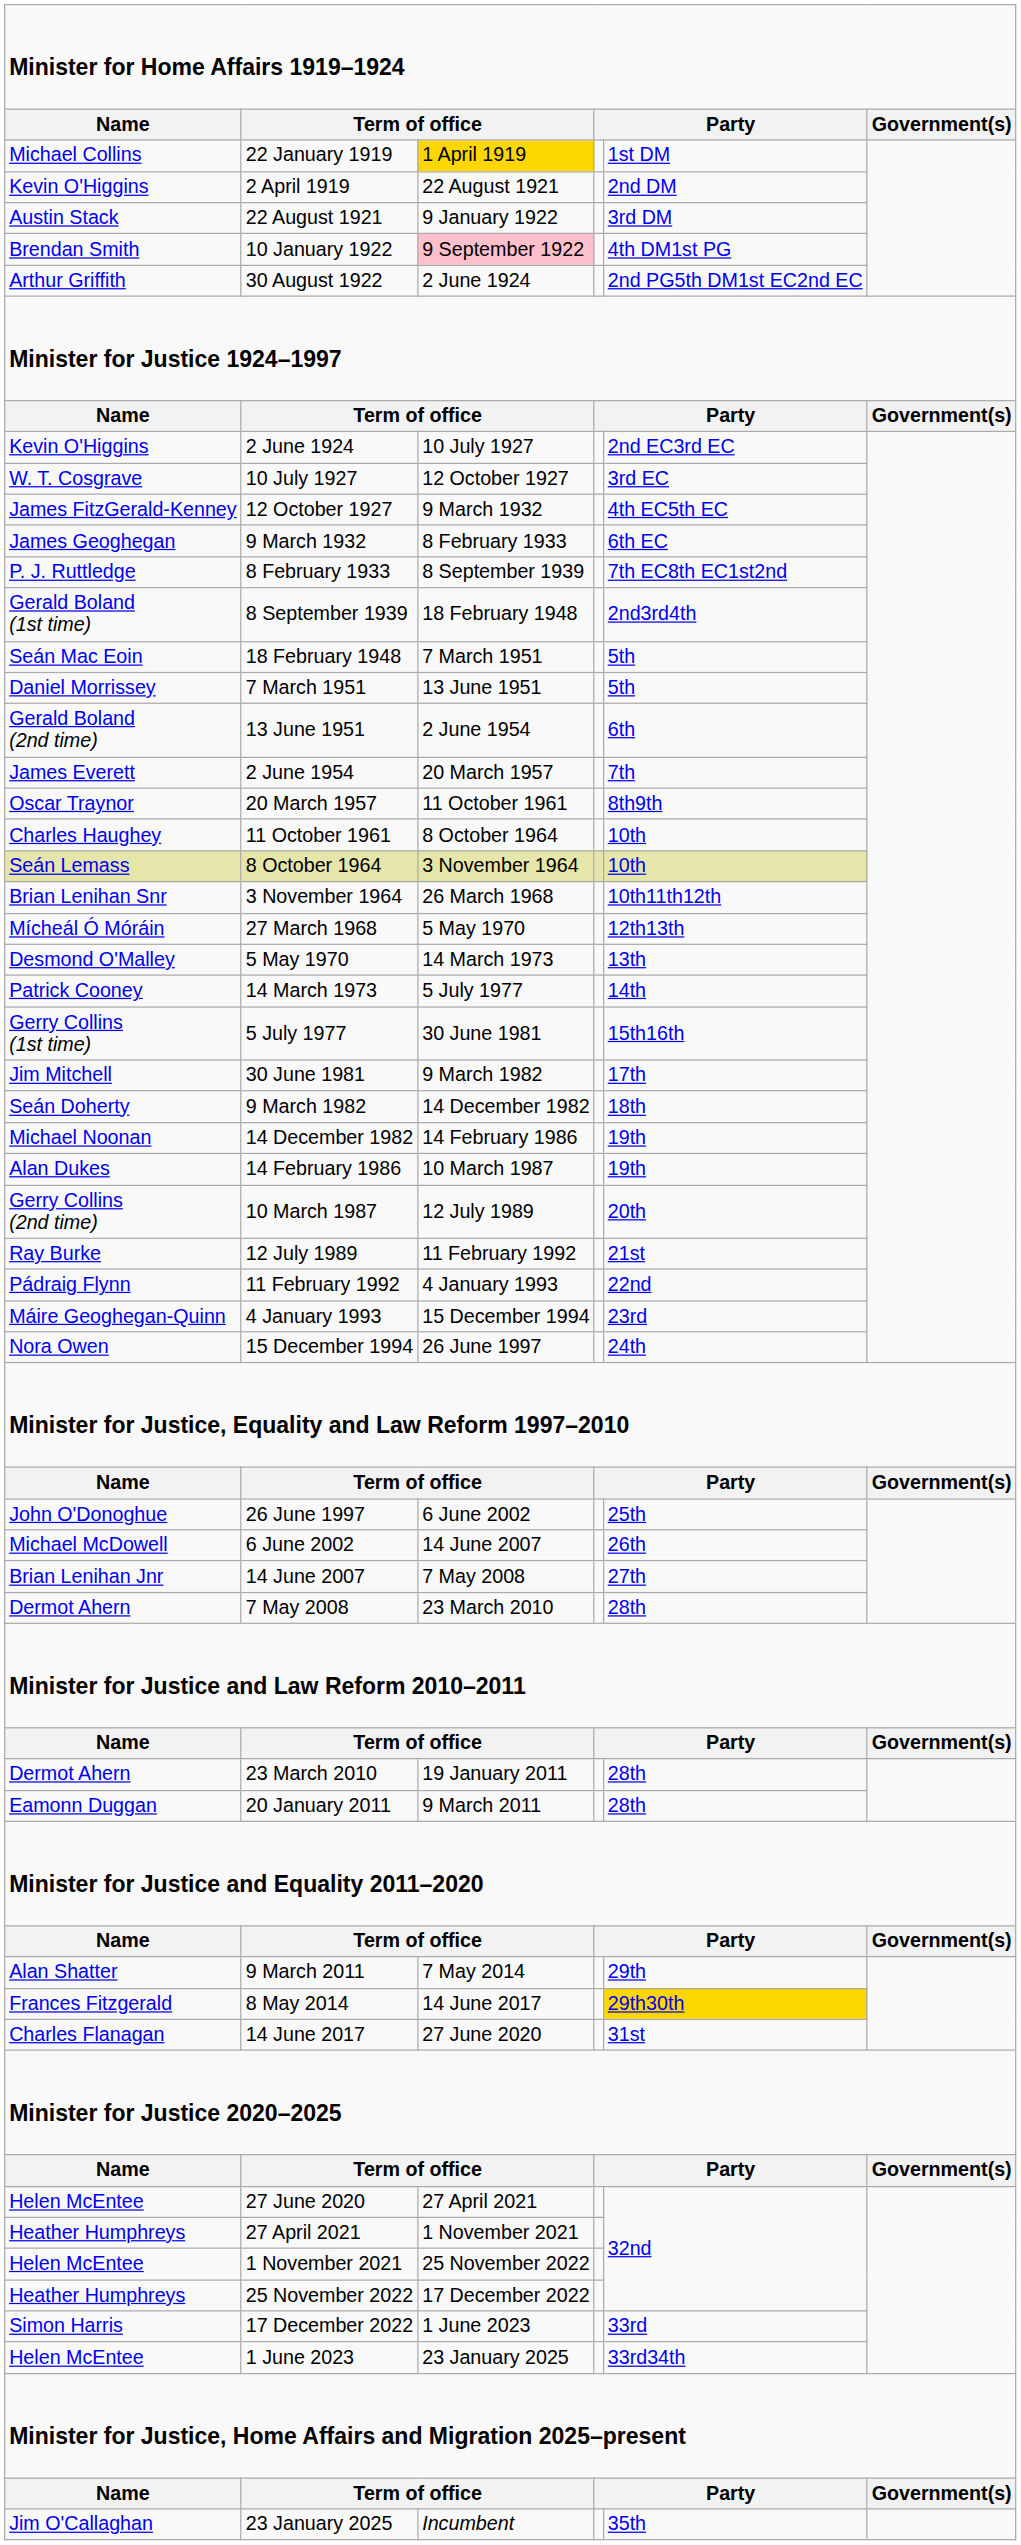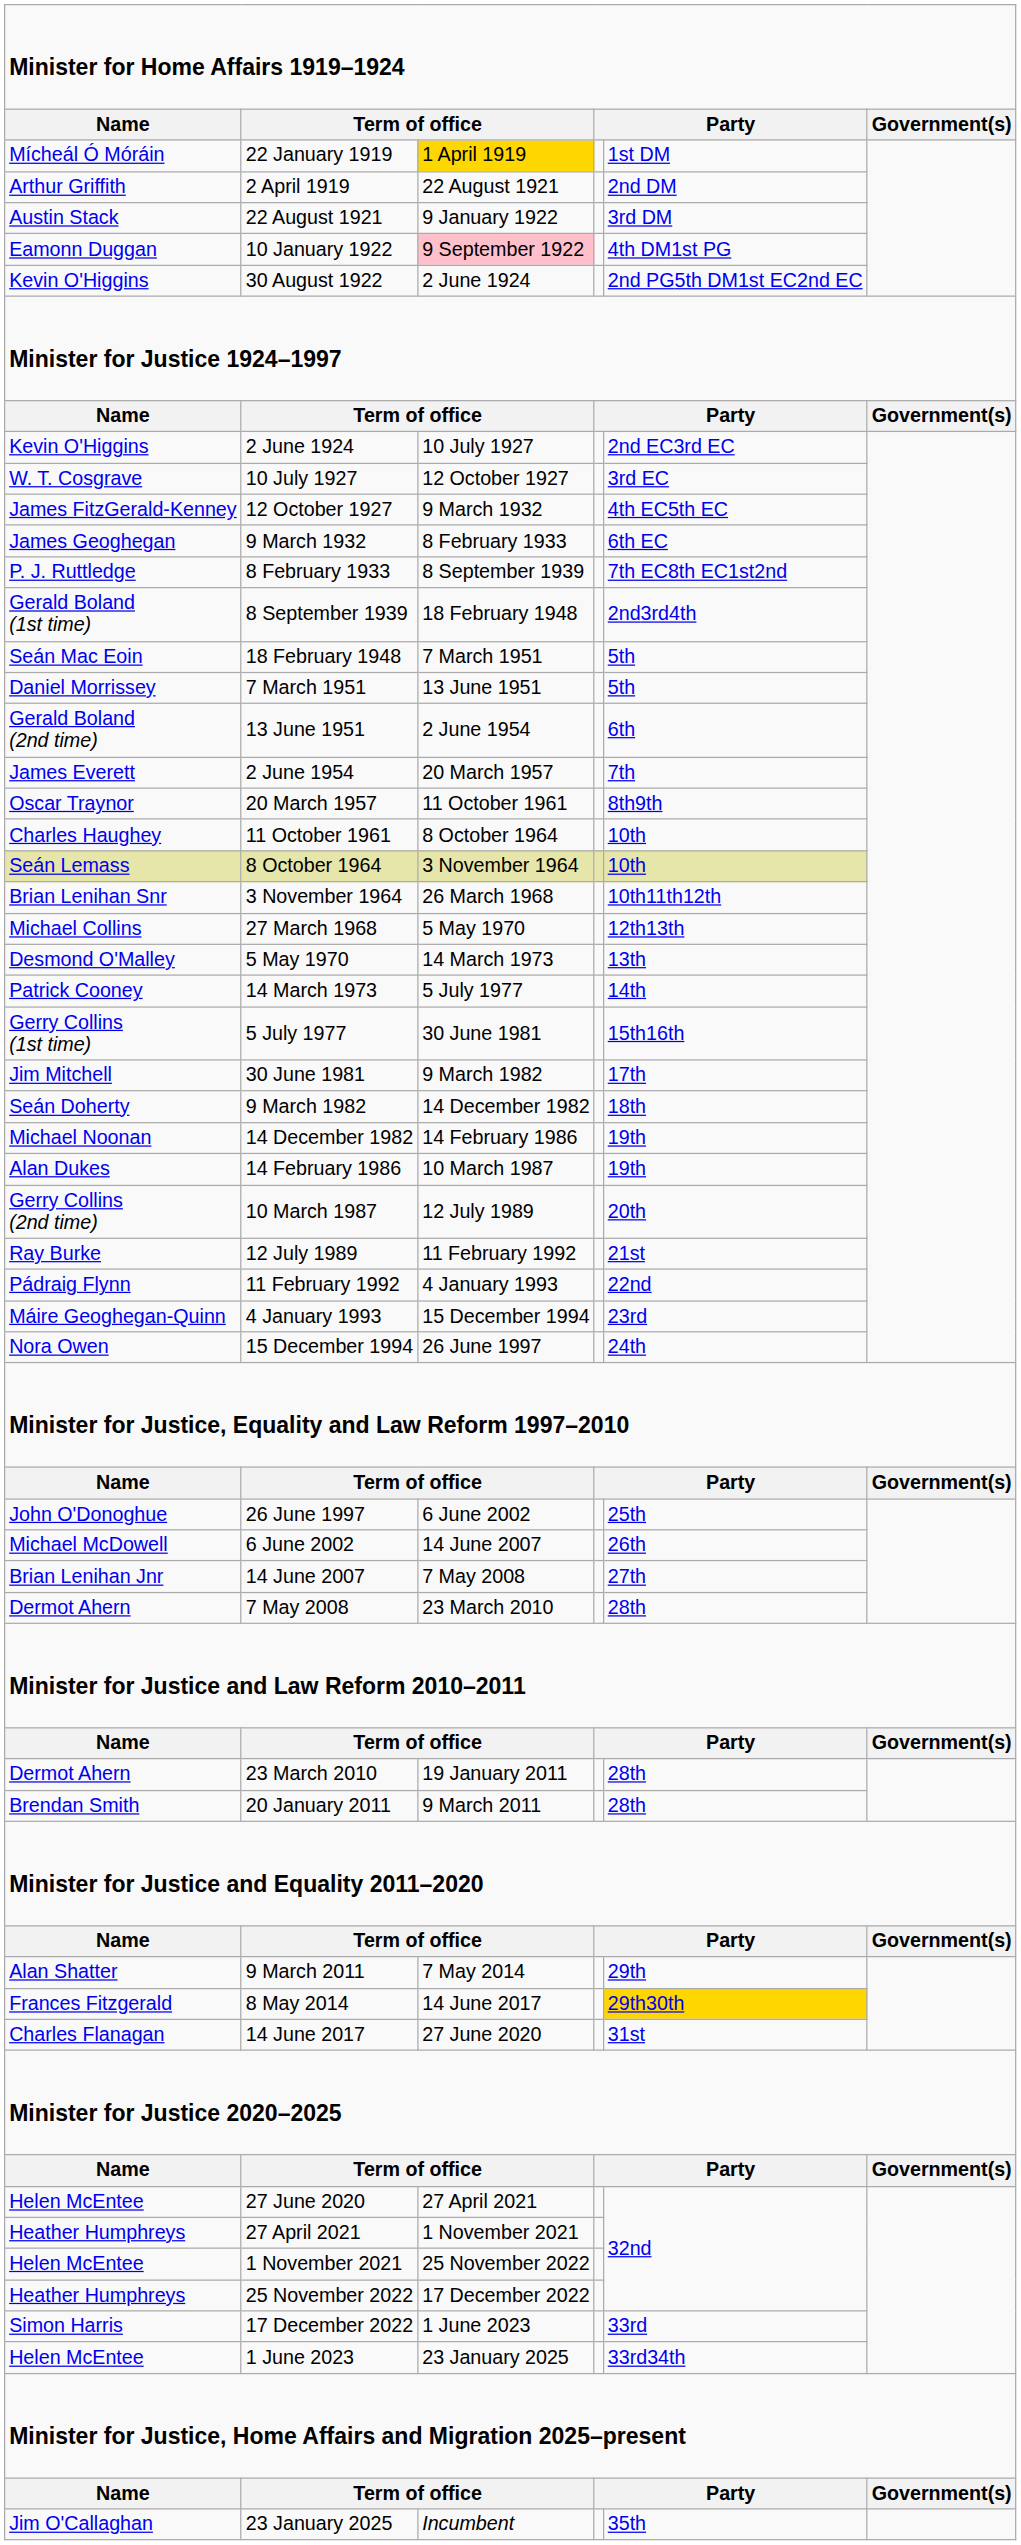(75, 155) Michael Collins -> (87, 155) Mícheál Ó Móráin
(79, 186) Kevin O'Higgins -> (67, 186) Arthur Griffith
(74, 249) Brendan Smith -> (83, 249) Eamonn Duggan
(67, 280) Arthur Griffith -> (79, 280) Kevin O'Higgins
(87, 928) Mícheál Ó Móráin -> (75, 928) Michael Collins
(83, 1805) Eamonn Duggan -> (74, 1805) Brendan Smith
